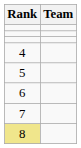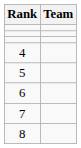(22, 133) khaki background -> (22, 133) no background
